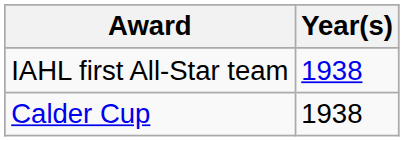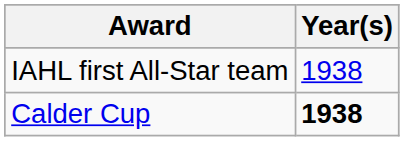(332, 113) normal -> (332, 113) bold
